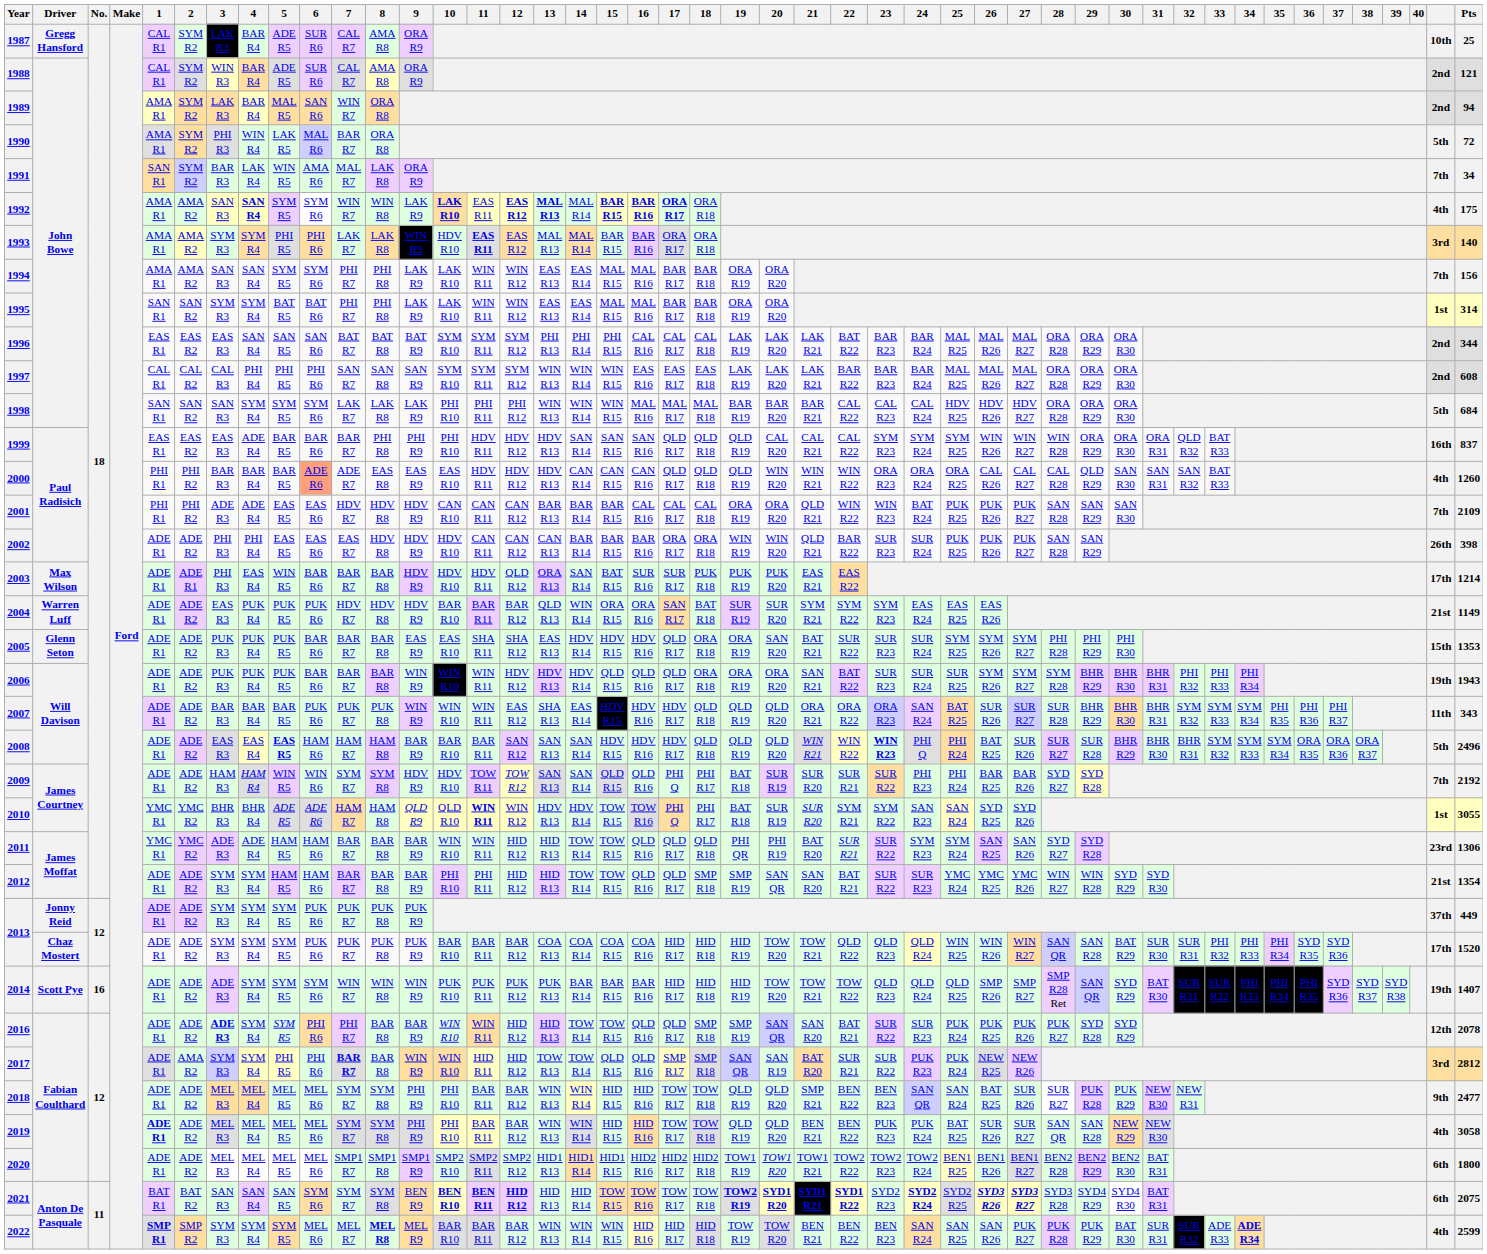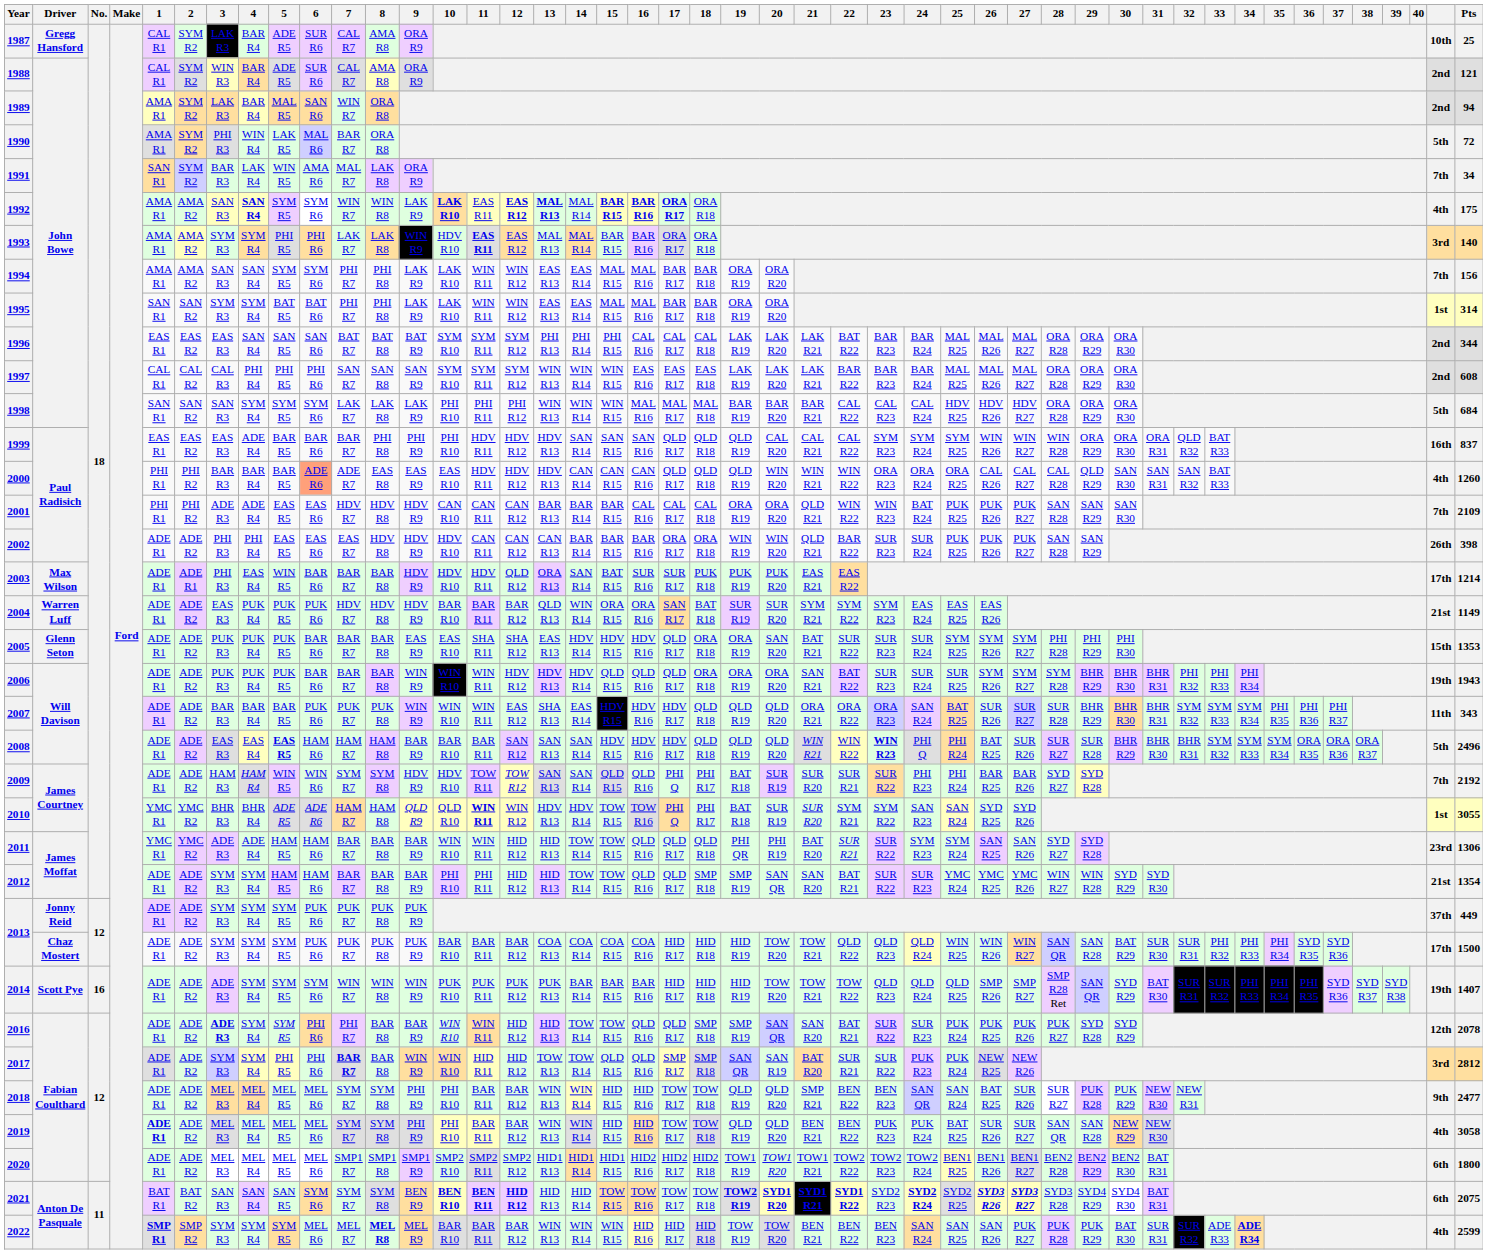(1469, 948) 1520 -> (1469, 948) 1500
(191, 1063) AMA R2 -> (191, 1063) ADE R2
